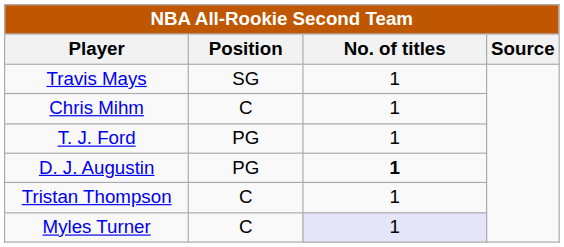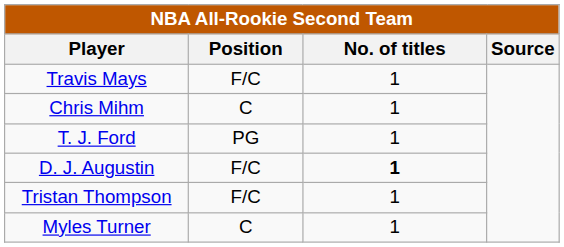(246, 78) SG -> (246, 78) F/C
(246, 167) PG -> (246, 167) F/C
(246, 197) C -> (246, 197) F/C
(395, 227) lavender background -> (395, 227) no background
